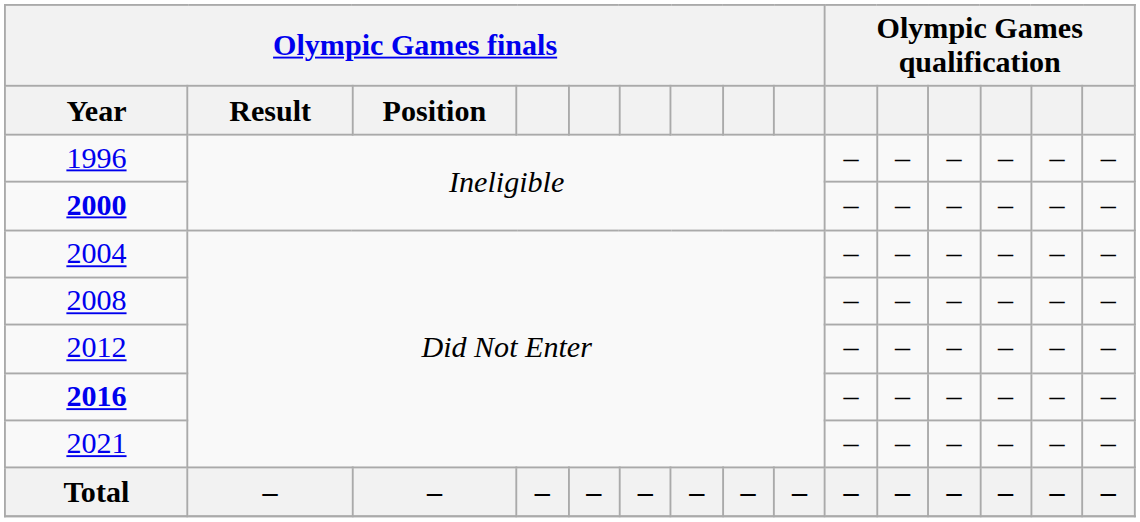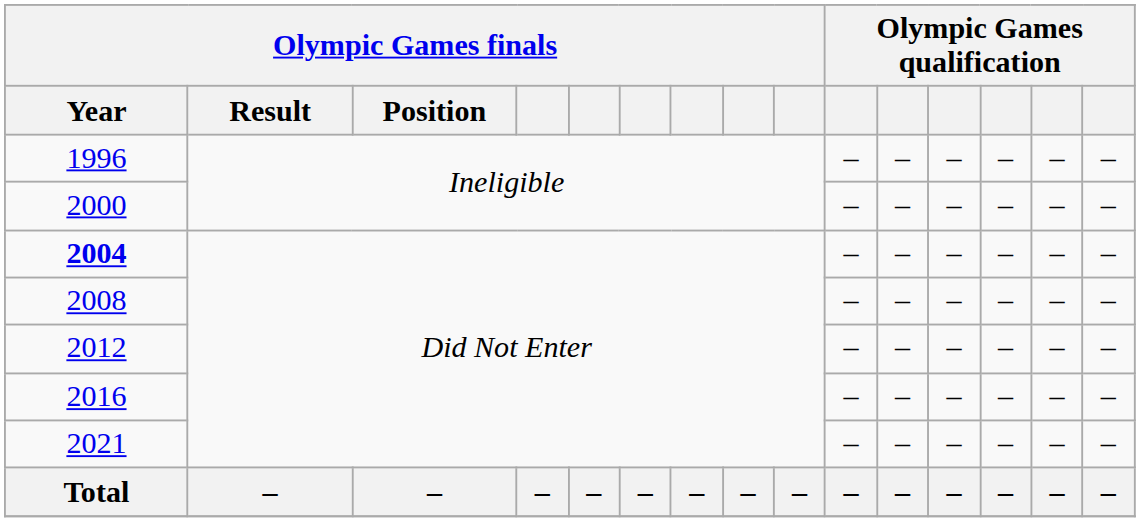(96, 205) bold -> (96, 205) normal
(96, 253) normal -> (96, 253) bold
(96, 396) bold -> (96, 396) normal
